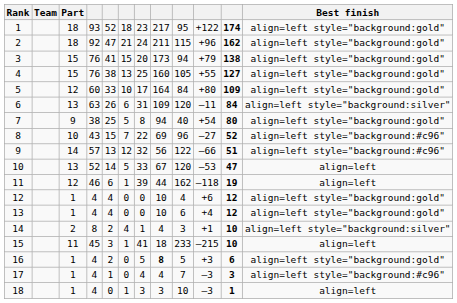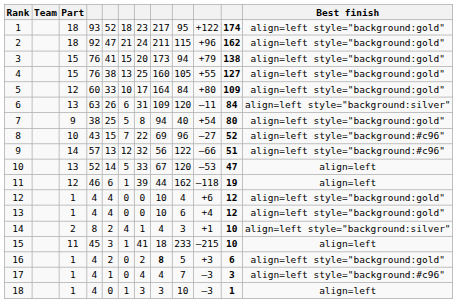(142, 260) 5 -> (142, 260) 2
